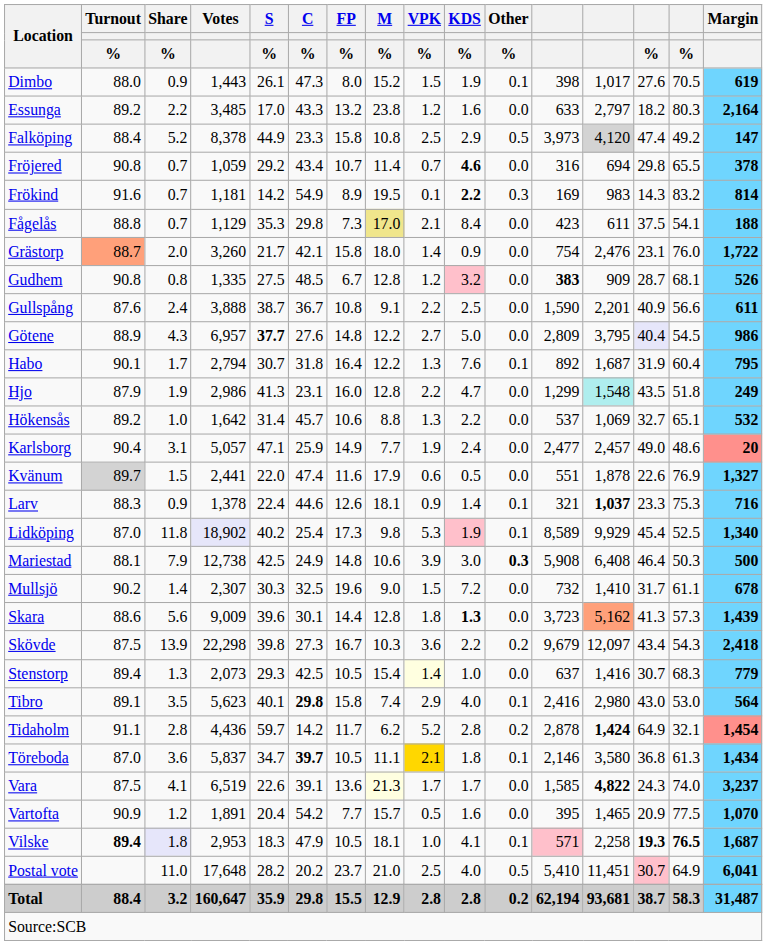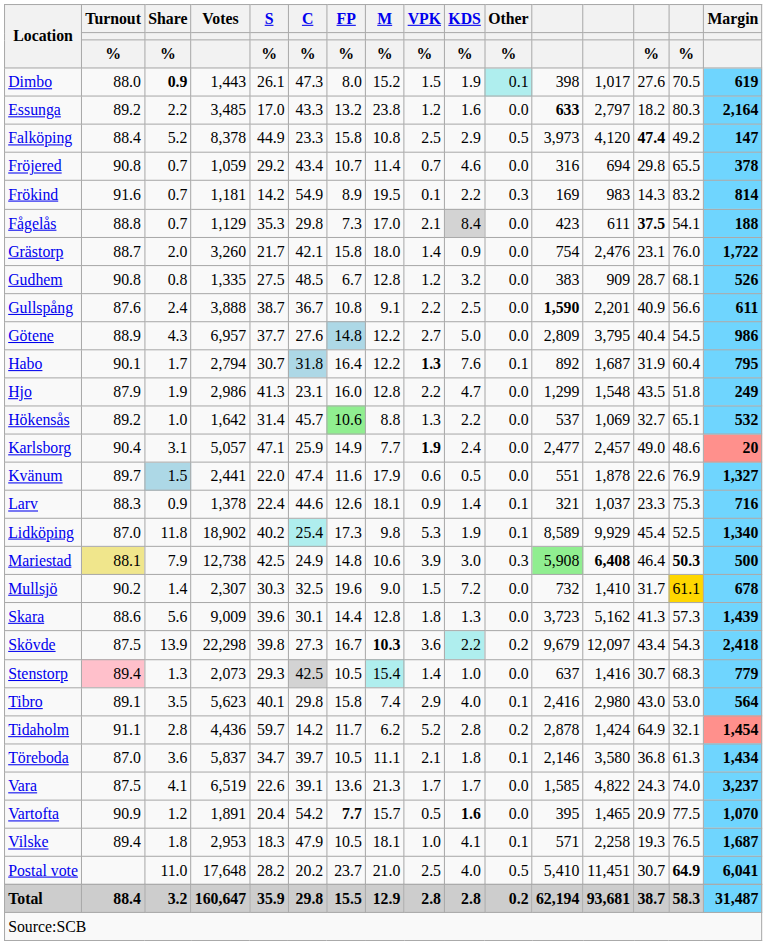(178, 82) normal -> (178, 82) bold
(519, 82) no background -> (519, 82) paleturquoise background
(567, 110) normal -> (567, 110) bold
(612, 138) lightgrey background -> (612, 138) no background
(651, 138) normal -> (651, 138) bold
(471, 166) bold -> (471, 166) normal
(471, 194) bold -> (471, 194) normal
(387, 223) khaki background -> (387, 223) no background
(471, 223) no background -> (471, 223) lightgrey background
(651, 223) normal -> (651, 223) bold
(127, 251) lightsalmon background -> (127, 251) no background
(471, 279) pink background -> (471, 279) no background
(567, 279) bold -> (567, 279) normal
(562, 307) normal -> (562, 307) bold
(271, 335) bold -> (271, 335) normal
(348, 335) no background -> (348, 335) lightblue background
(651, 335) lavender background -> (651, 335) no background
(309, 363) no background -> (309, 363) lightblue background
(431, 363) normal -> (431, 363) bold
(612, 391) paleturquoise background -> (612, 391) no background
(348, 420) no background -> (348, 420) lightgreen background
(431, 448) normal -> (431, 448) bold
(127, 476) lightgrey background -> (127, 476) no background
(178, 476) no background -> (178, 476) lightblue background
(612, 504) bold -> (612, 504) normal
(224, 532) lavender background -> (224, 532) no background
(309, 532) no background -> (309, 532) paleturquoise background
(471, 532) pink background -> (471, 532) no background
(127, 560) no background -> (127, 560) khaki background
(519, 560) bold -> (519, 560) normal
(562, 560) no background -> (562, 560) lightgreen background
(612, 560) normal -> (612, 560) bold
(686, 560) normal -> (686, 560) bold
(686, 589) no background -> (686, 589) gold background
(471, 617) bold -> (471, 617) normal
(612, 617) lightsalmon background -> (612, 617) no background
(387, 645) normal -> (387, 645) bold
(471, 645) no background -> (471, 645) paleturquoise background
(127, 673) no background -> (127, 673) pink background
(309, 673) no background -> (309, 673) lightgrey background
(387, 673) no background -> (387, 673) paleturquoise background
(431, 673) lightyellow background -> (431, 673) no background
(309, 701) bold -> (309, 701) normal
(612, 729) bold -> (612, 729) normal
(309, 757) bold -> (309, 757) normal
(431, 757) gold background -> (431, 757) no background
(387, 786) lightyellow background -> (387, 786) no background
(612, 786) bold -> (612, 786) normal
(352, 814) normal -> (352, 814) bold
(471, 814) normal -> (471, 814) bold
(127, 842) bold -> (127, 842) normal
(178, 842) lavender background -> (178, 842) no background
(567, 842) pink background -> (567, 842) no background
(651, 842) bold -> (651, 842) normal
(686, 842) bold -> (686, 842) normal
(651, 870) pink background -> (651, 870) no background
(686, 870) normal -> (686, 870) bold
